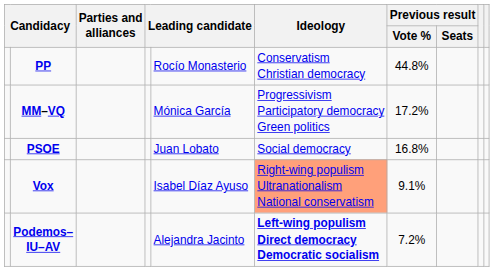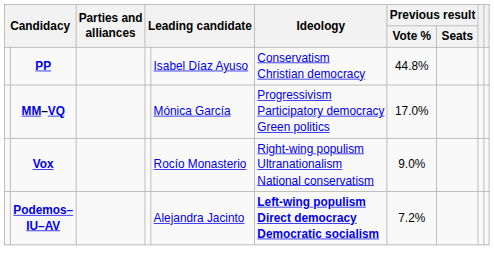(200, 66) Rocío Monasterio -> (201, 66) Isabel Díaz Ayuso
(412, 111) 17.2% -> (412, 111) 17.0%
- row: (43, 149)
(201, 186) Isabel Díaz Ayuso -> (200, 165) Rocío Monasterio
(316, 186) lightsalmon background -> (316, 165) no background
(412, 186) 9.1% -> (412, 165) 9.0%
